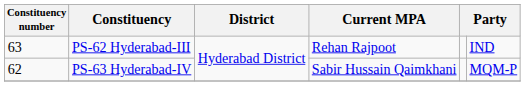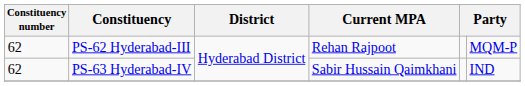(15, 47) 63 -> (15, 47) 62
(482, 47) IND -> (493, 47) MQM-P
(493, 69) MQM-P -> (482, 69) IND
